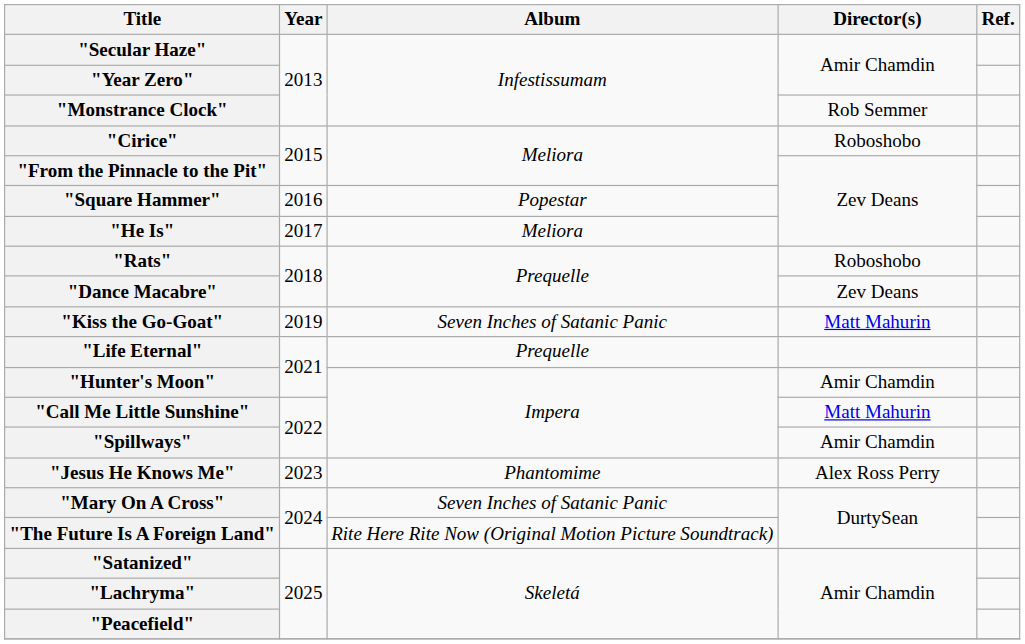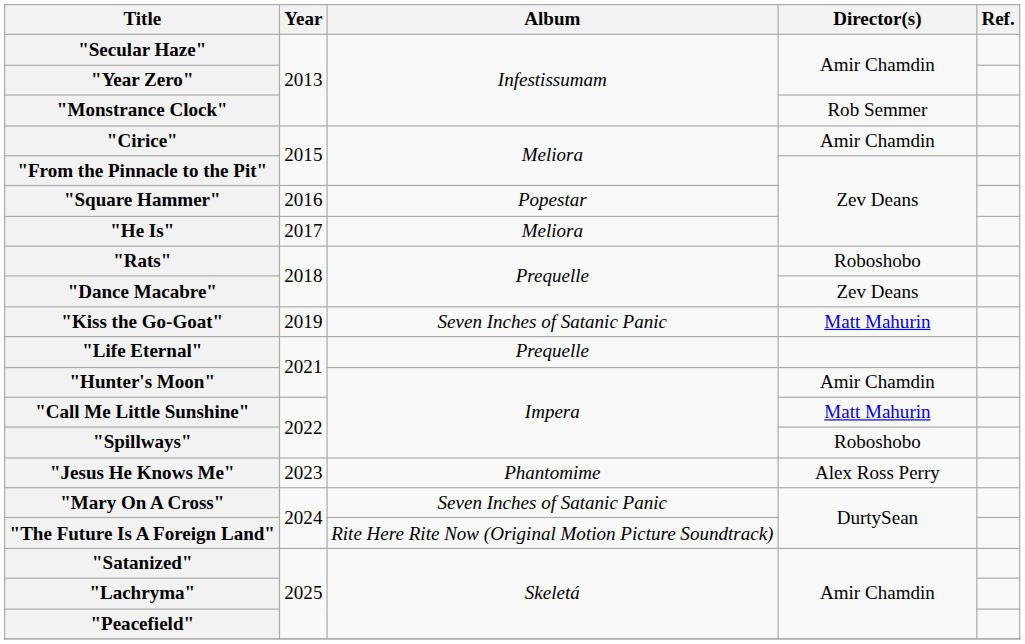(877, 140) Roboshobo -> (877, 140) Amir Chamdin
(877, 442) Amir Chamdin -> (877, 442) Roboshobo
